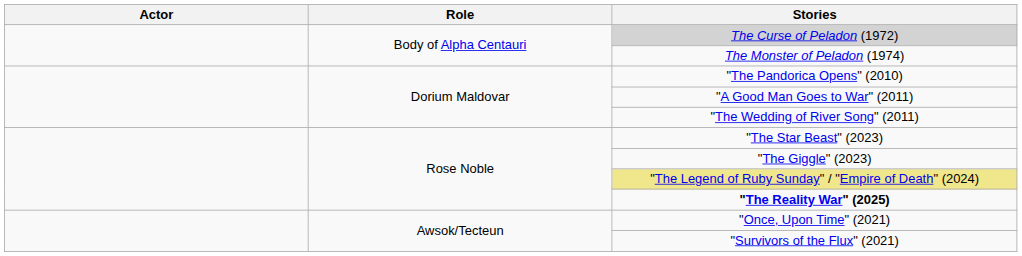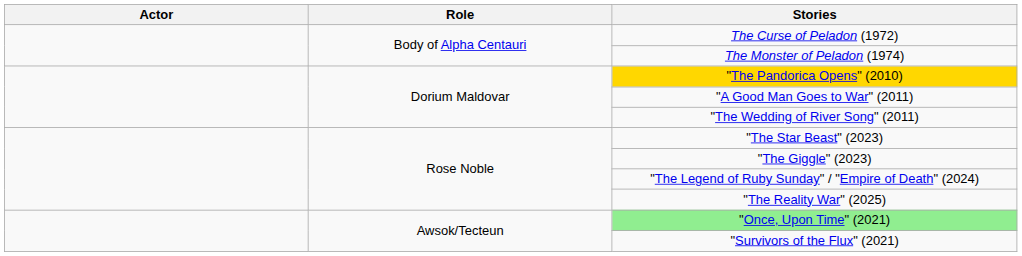(815, 35) lightgrey background -> (815, 35) no background
(815, 76) no background -> (815, 76) gold background
(815, 179) khaki background -> (815, 179) no background
(815, 199) bold -> (815, 199) normal
(815, 220) no background -> (815, 220) lightgreen background
